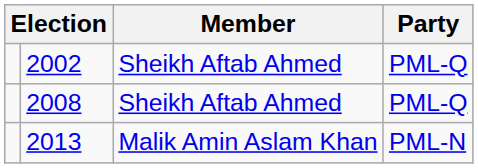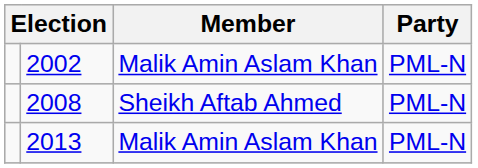(230, 63) Sheikh Aftab Ahmed -> (248, 63) Malik Amin Aslam Khan
(428, 63) PML-Q -> (428, 63) PML-N
(428, 102) PML-Q -> (428, 102) PML-N
